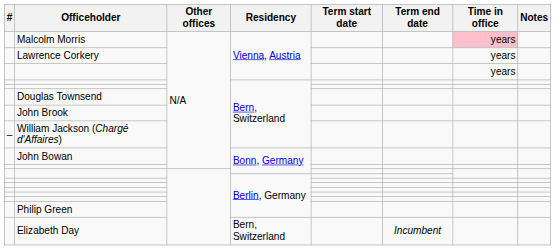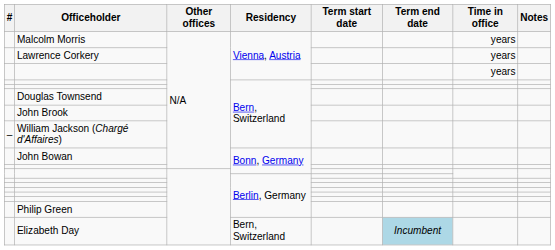(503, 39) pink background -> (503, 39) no background
(418, 231) no background -> (418, 231) lightblue background
